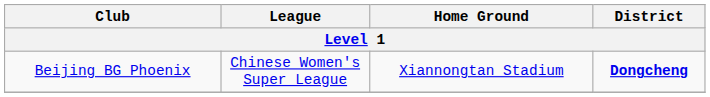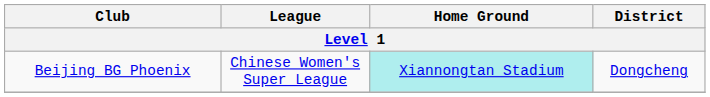(481, 72) no background -> (481, 72) paleturquoise background
(649, 72) bold -> (649, 72) normal
